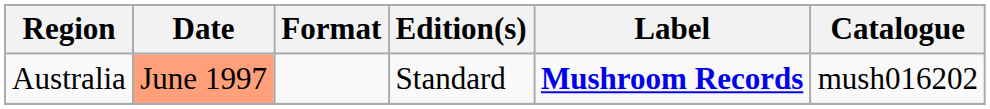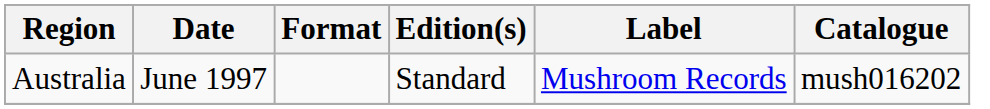(204, 78) lightsalmon background -> (204, 78) no background
(672, 78) bold -> (664, 78) normal
